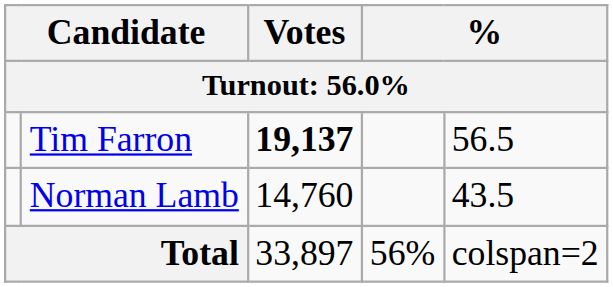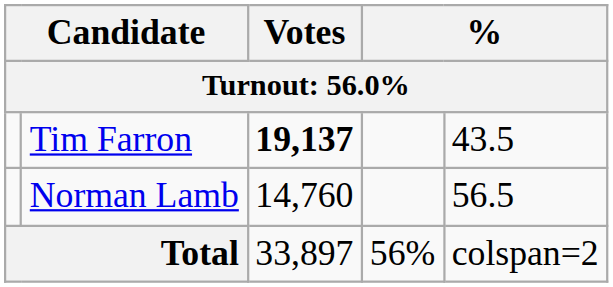(483, 139) 56.5 -> (483, 139) 43.5
(483, 196) 43.5 -> (483, 196) 56.5
